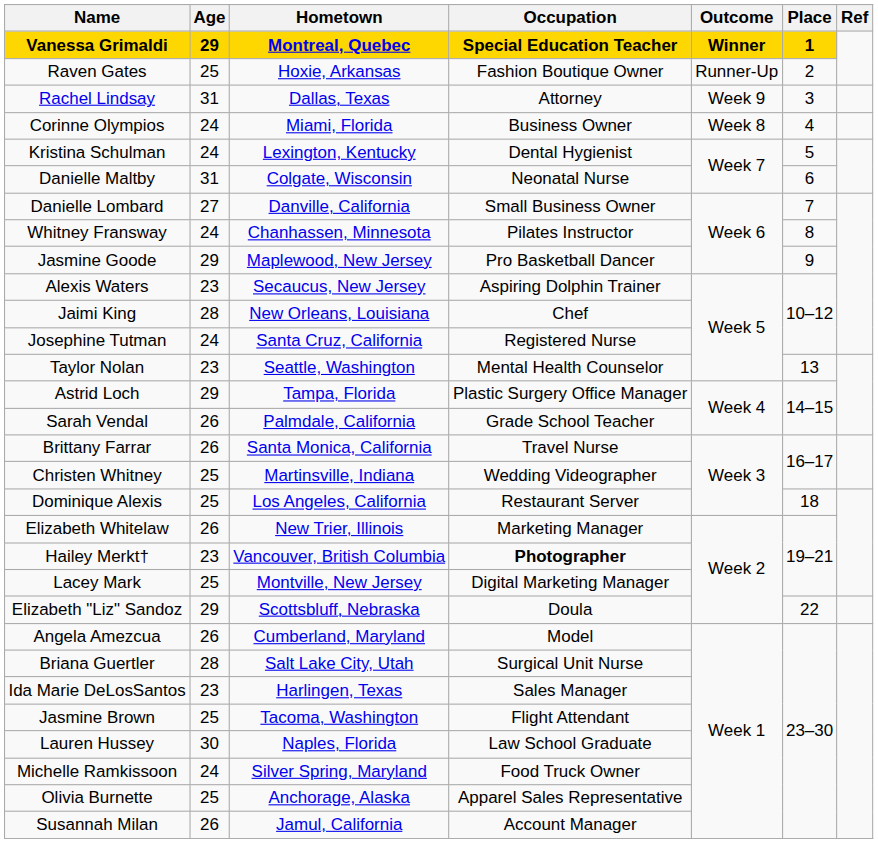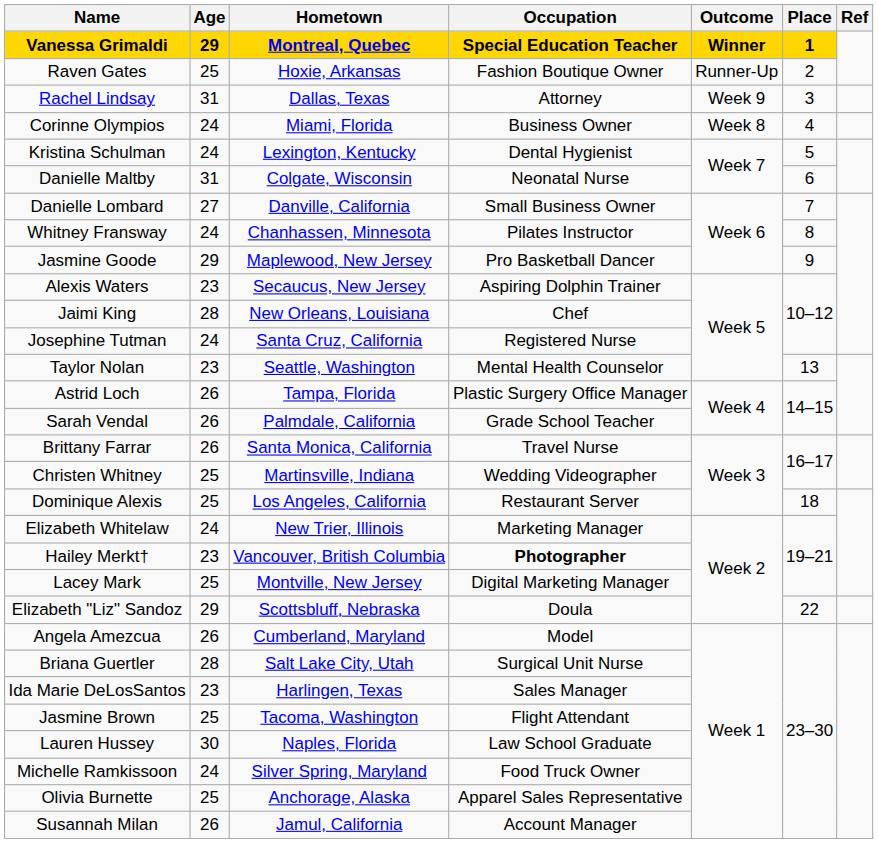(210, 394) 29 -> (210, 394) 26
(210, 529) 26 -> (210, 529) 24
